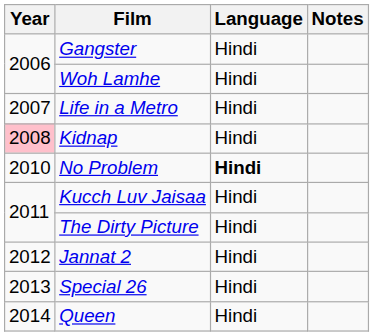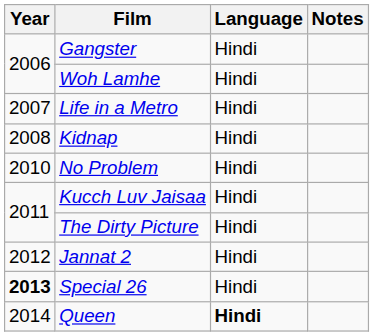(30, 138) pink background -> (30, 138) no background
(238, 167) bold -> (236, 167) normal
(30, 286) normal -> (30, 286) bold
(236, 316) normal -> (238, 316) bold
